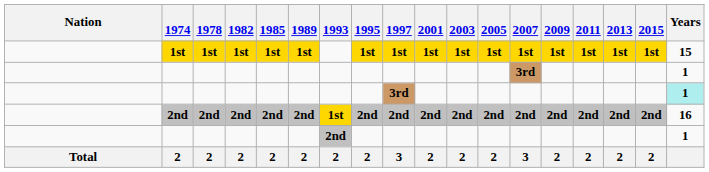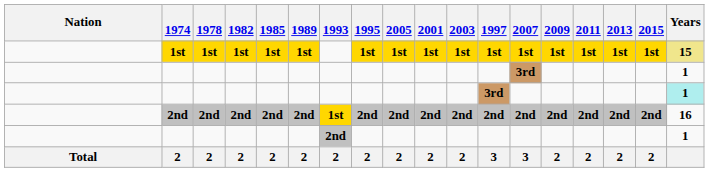columns swapped: (399, 30) <-> (494, 30)
(685, 51) no background -> (685, 51) khaki background
